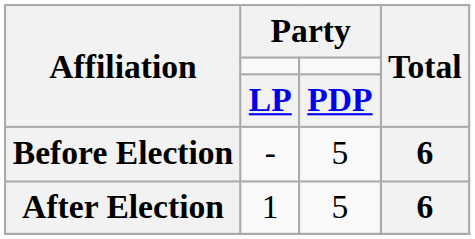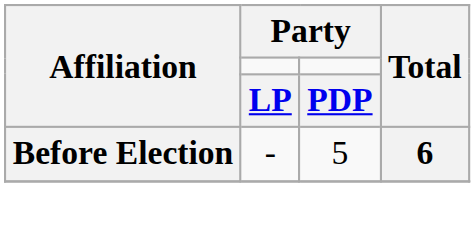- row: (123, 206)
